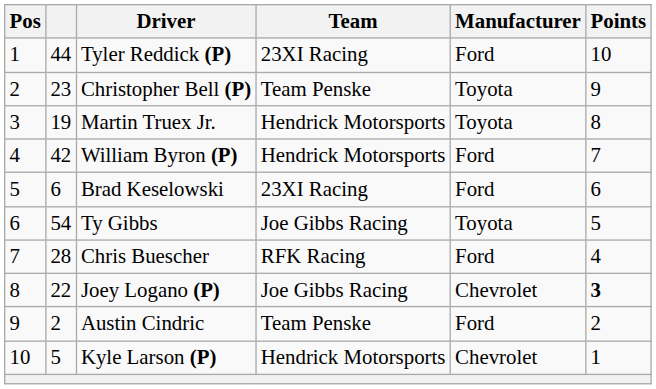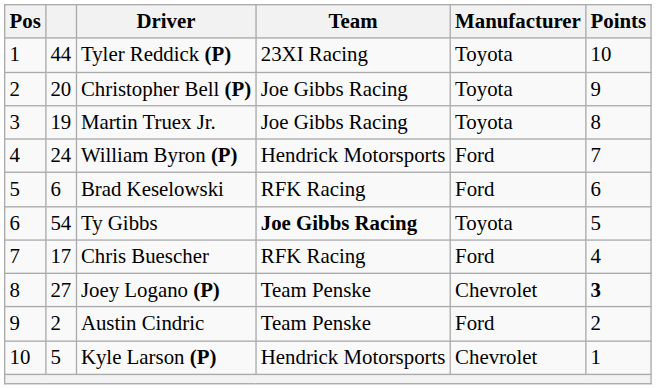(475, 54) Ford -> (484, 54) Toyota
(61, 88) 23 -> (61, 88) 20
(316, 88) Team Penske -> (334, 88) Joe Gibbs Racing
(353, 121) Hendrick Motorsports -> (334, 121) Joe Gibbs Racing
(61, 155) 42 -> (61, 155) 24
(314, 188) 23XI Racing -> (313, 188) RFK Racing
(334, 222) normal -> (339, 222) bold
(61, 256) 28 -> (61, 256) 17
(61, 289) 22 -> (61, 289) 27
(334, 289) Joe Gibbs Racing -> (316, 289) Team Penske
